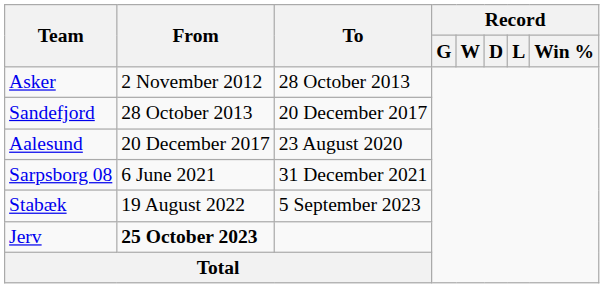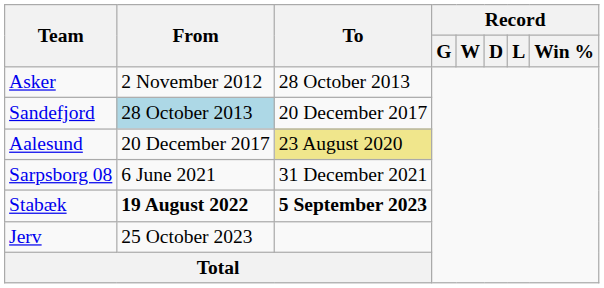(187, 112) no background -> (187, 112) lightblue background
(341, 143) no background -> (341, 143) khaki background
(183, 205) normal -> (185, 205) bold
(350, 205) normal -> (353, 205) bold
(189, 236) bold -> (187, 236) normal
